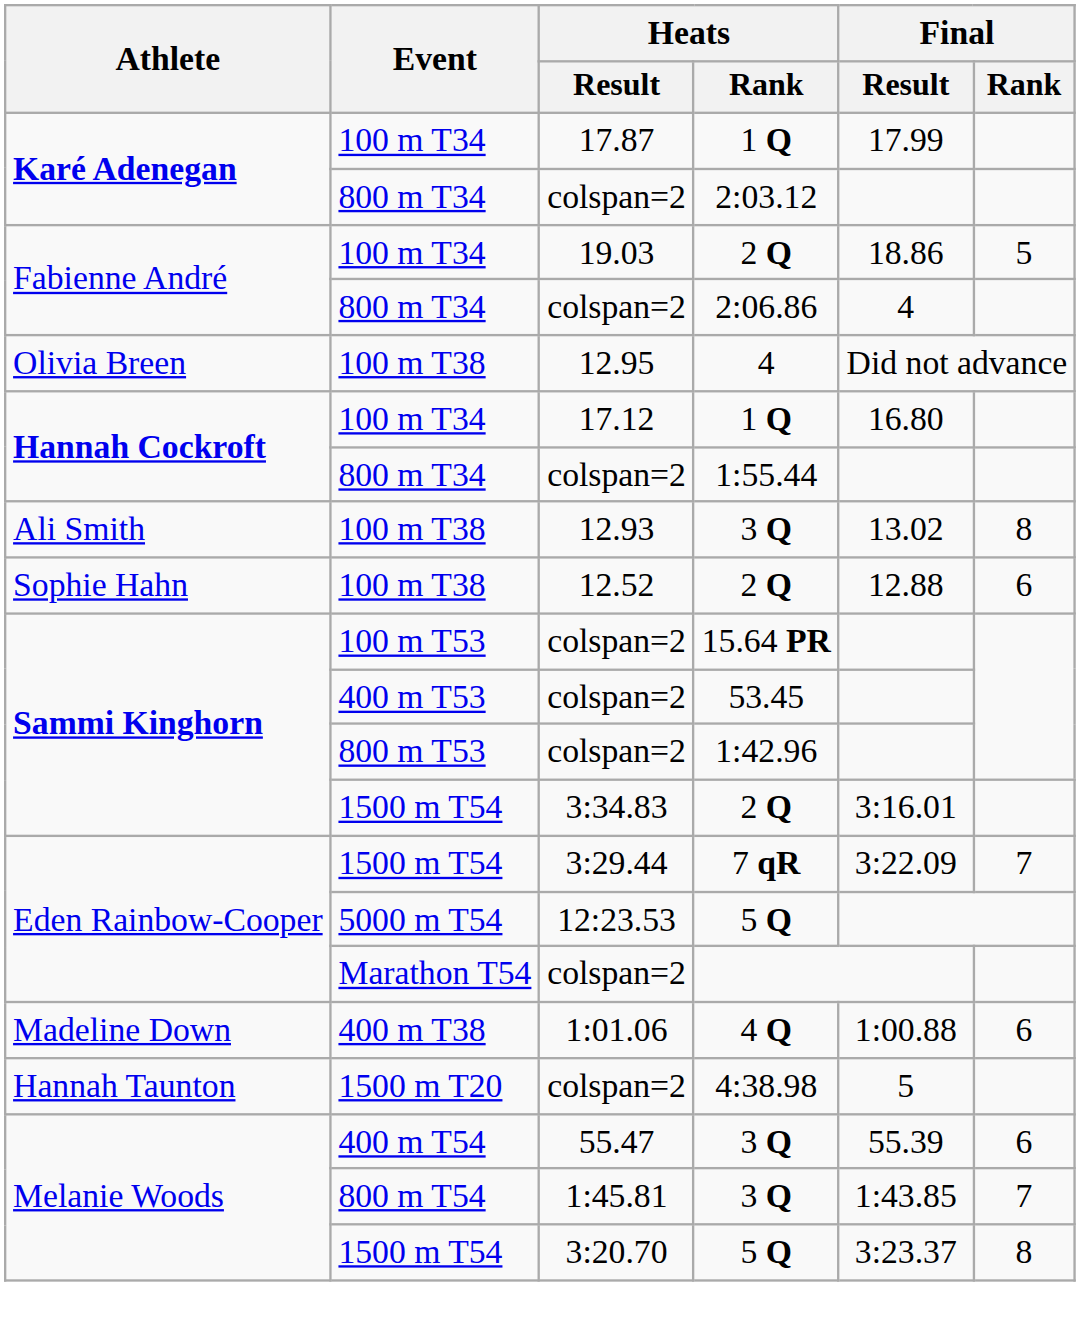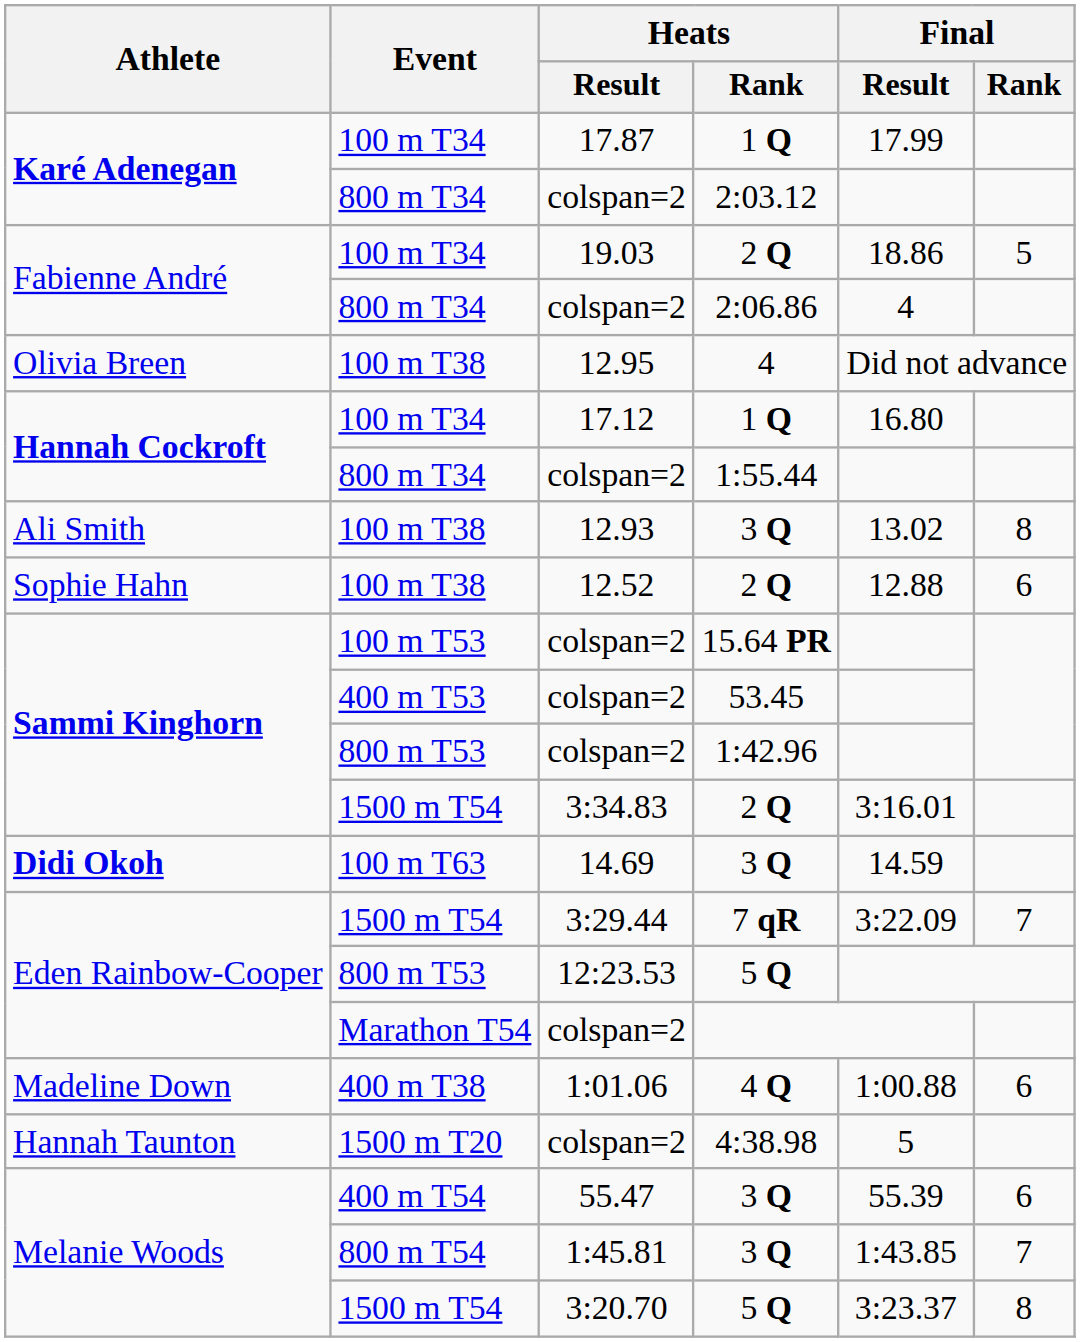+ row: (617, 863)
(420, 918) 5000 m T54 -> (412, 974) 800 m T53
